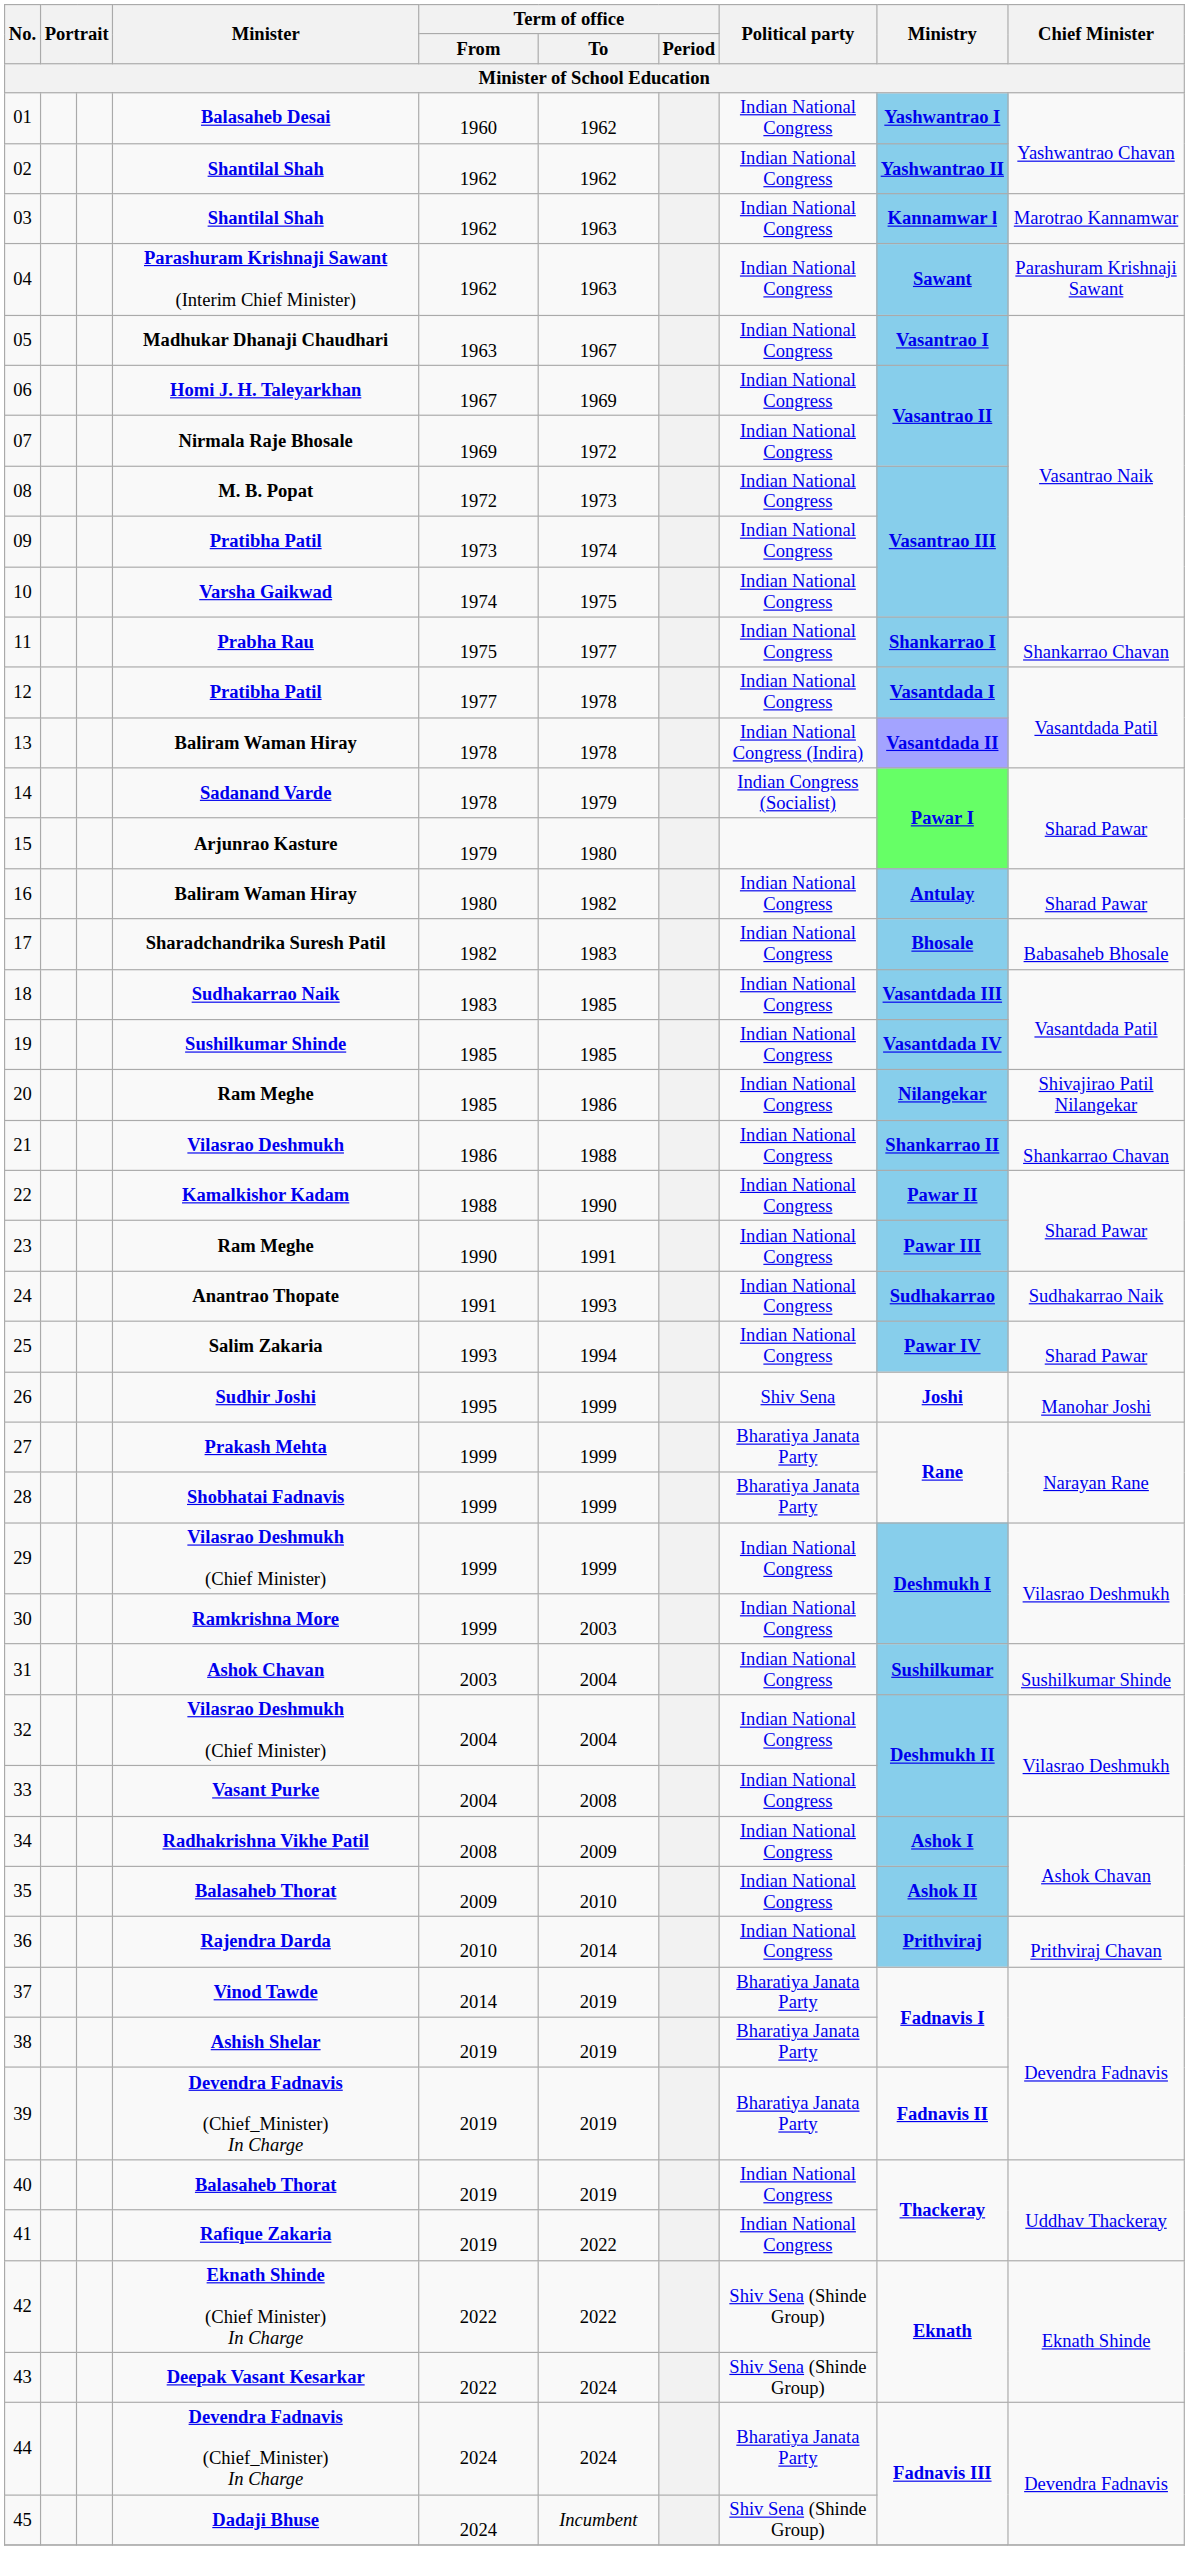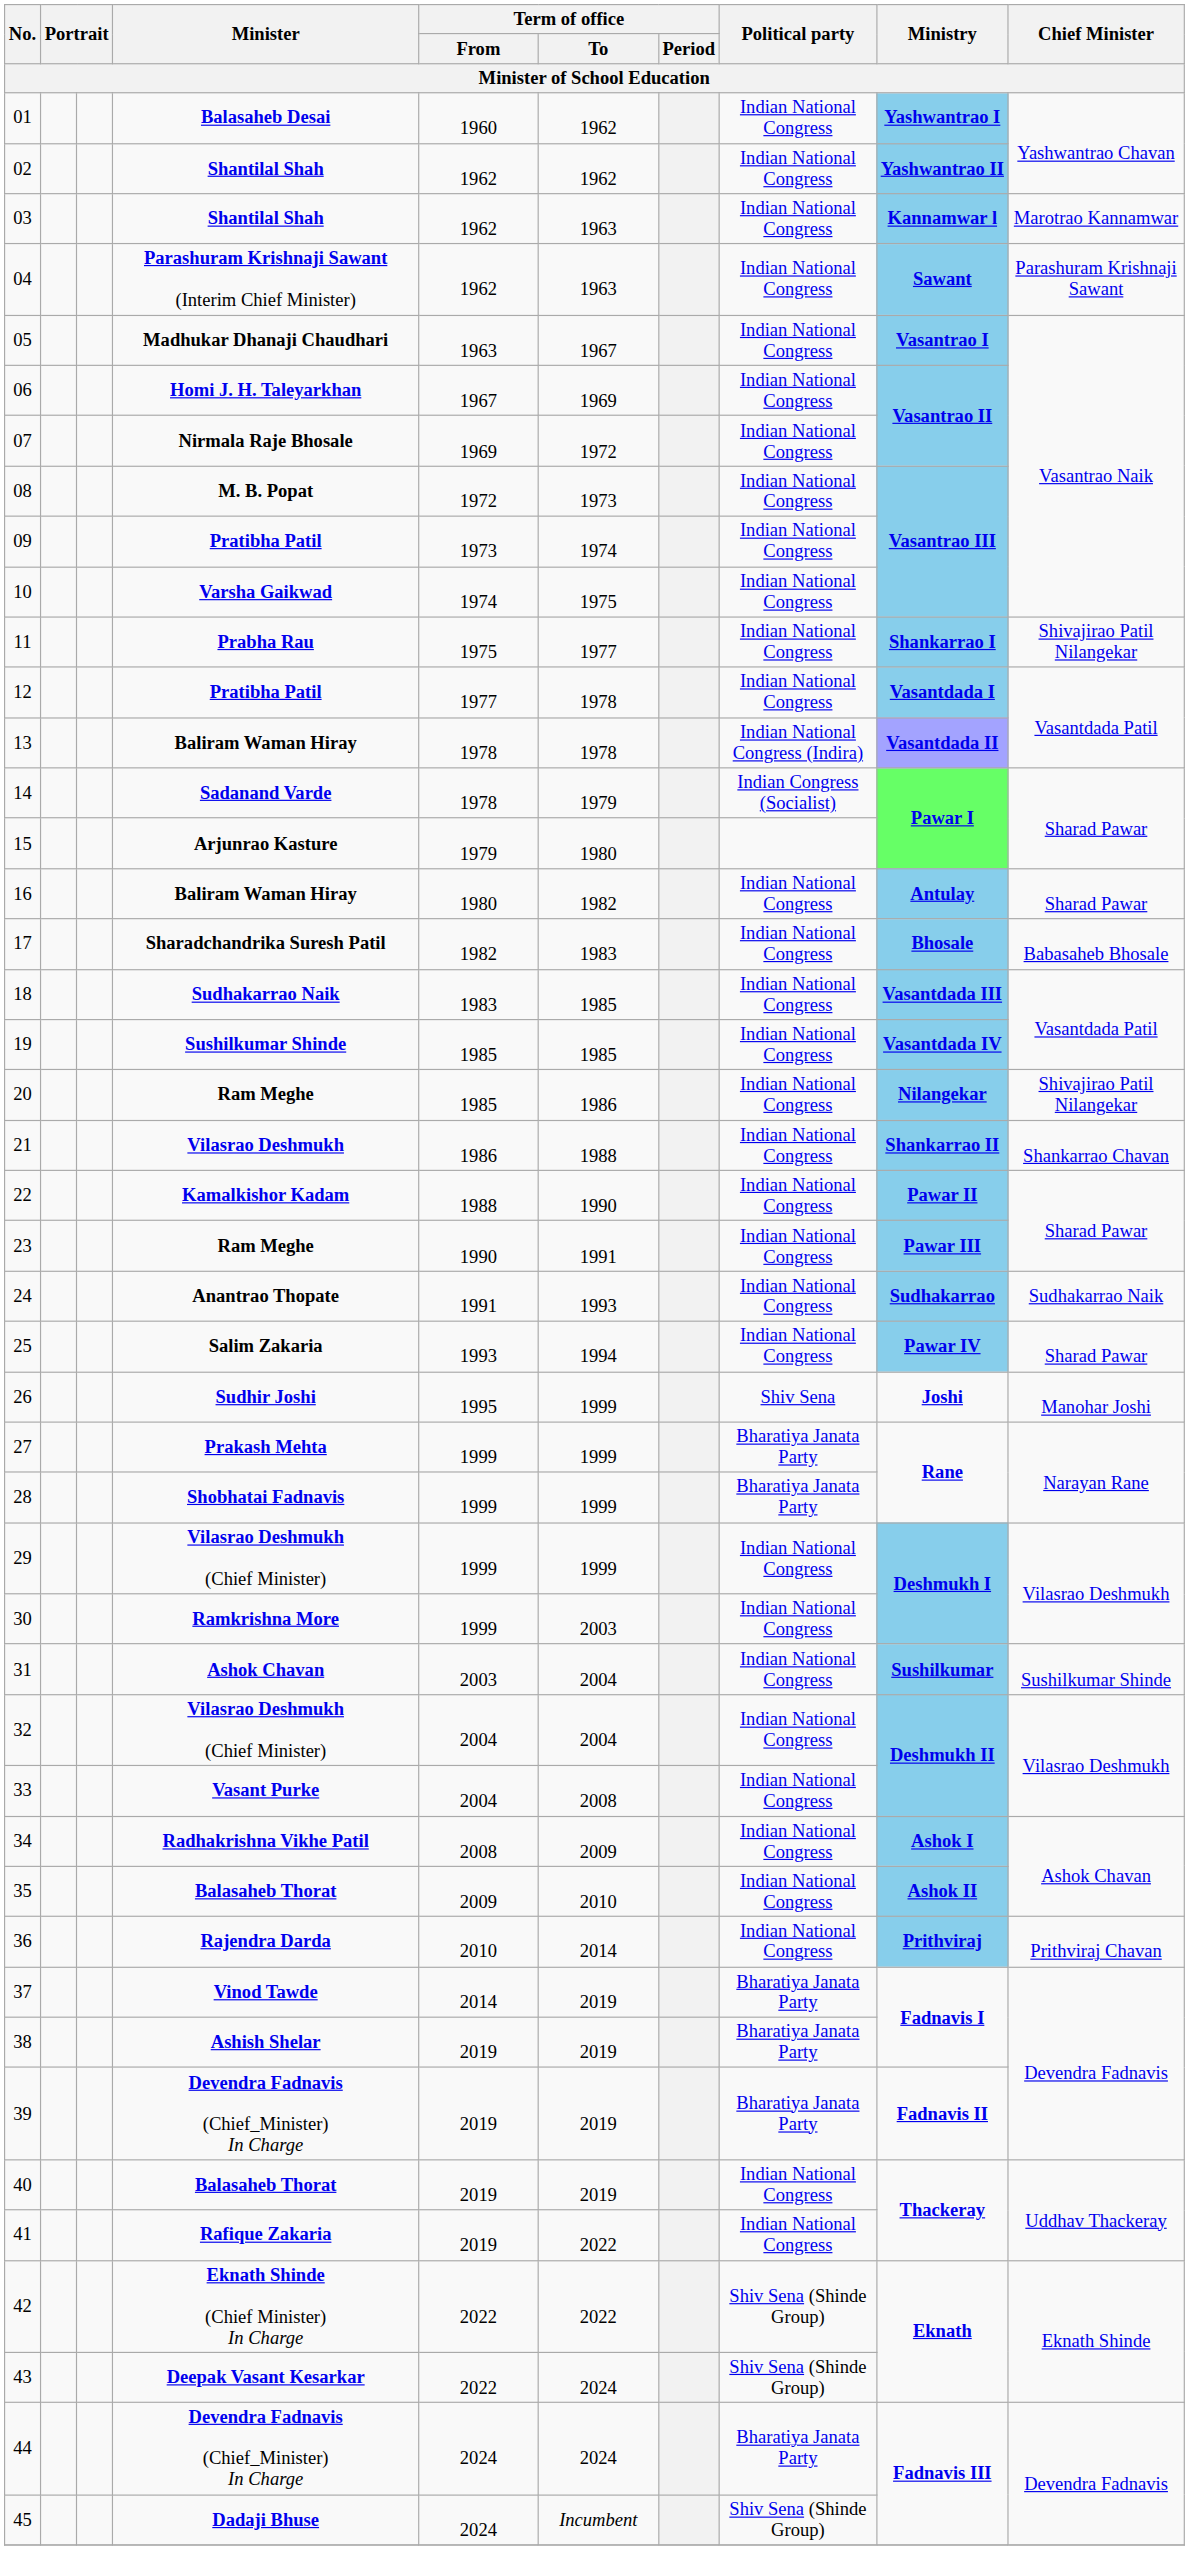(1096, 652) Shankarrao Chavan -> (1096, 641) Shivajirao Patil Nilangekar
